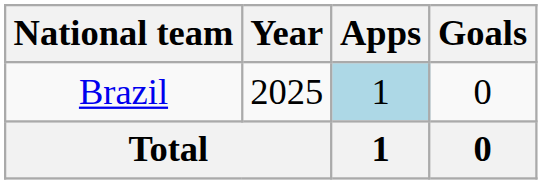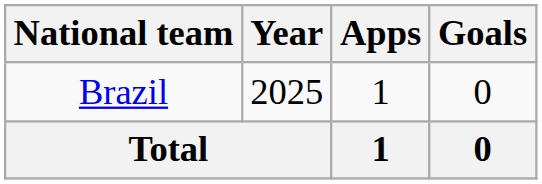(381, 91) lightblue background -> (381, 91) no background
